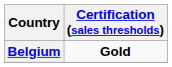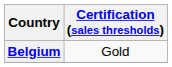(115, 51) bold -> (115, 51) normal
